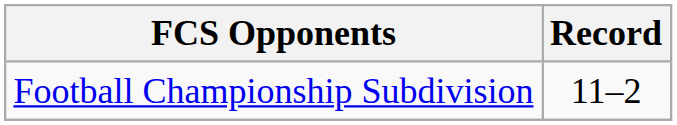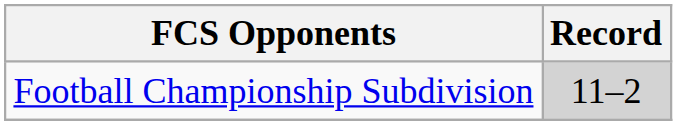(606, 90) no background -> (606, 90) lightgrey background
